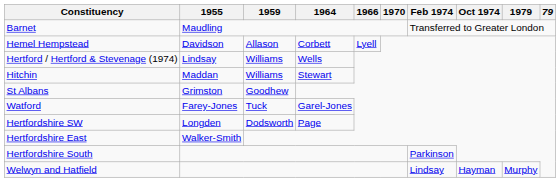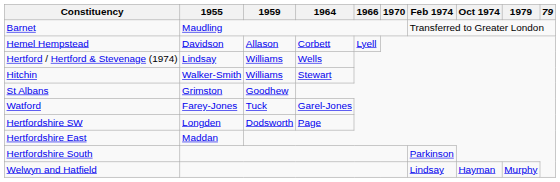(200, 75) Maddan -> (212, 75) Walker-Smith
(212, 138) Walker-Smith -> (200, 138) Maddan
